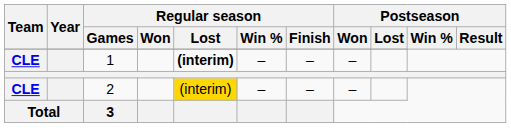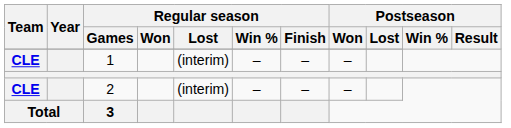(205, 61) bold -> (203, 61) normal
(205, 90) gold background -> (203, 90) no background
